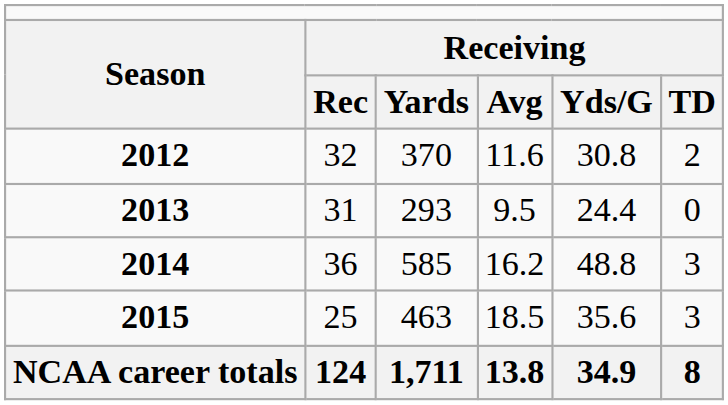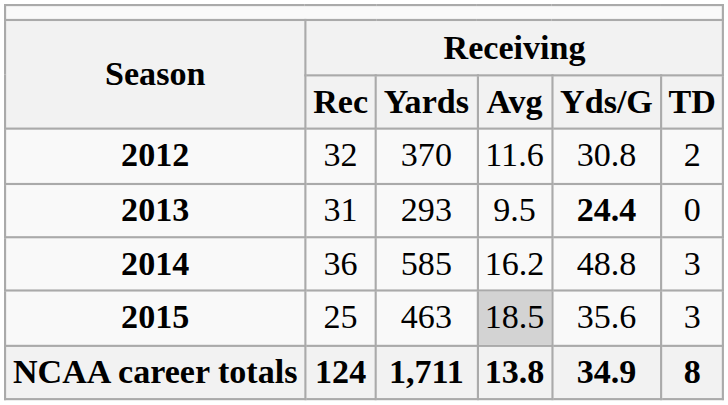(606, 209) normal -> (606, 209) bold
(515, 317) no background -> (515, 317) lightgrey background
